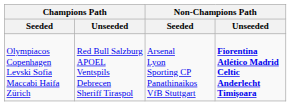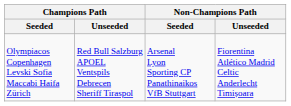(248, 72) bold -> (246, 72) normal
